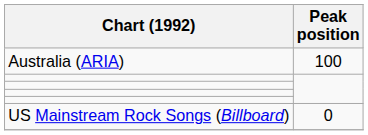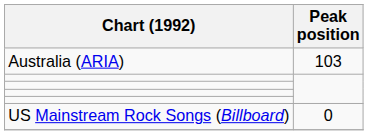(328, 61) 100 -> (328, 61) 103
